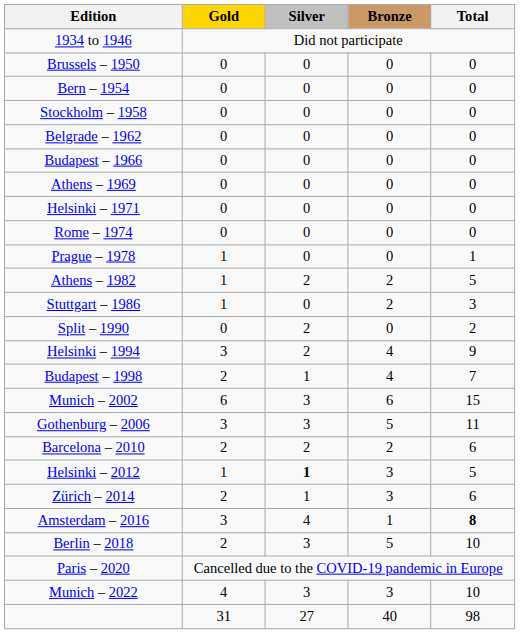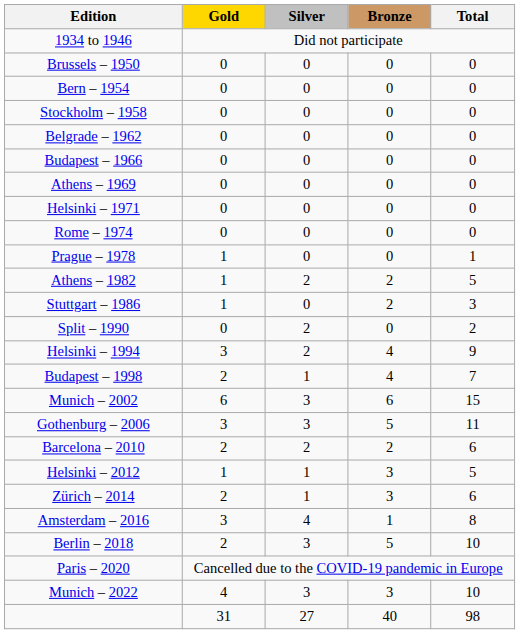(307, 472) bold -> (307, 472) normal
(473, 520) bold -> (473, 520) normal
